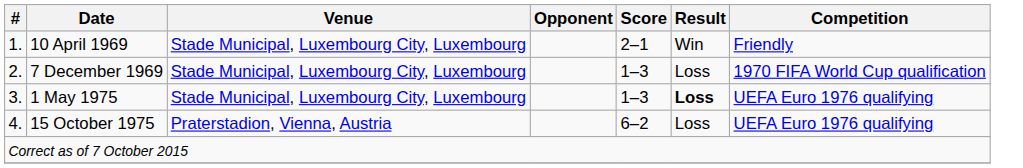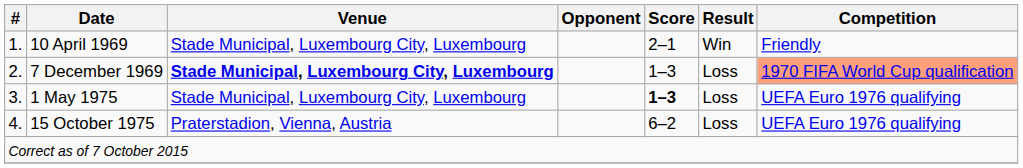(348, 71) normal -> (362, 71) bold
(860, 71) no background -> (887, 71) lightsalmon background
(634, 97) normal -> (662, 97) bold
(694, 97) bold -> (720, 97) normal
